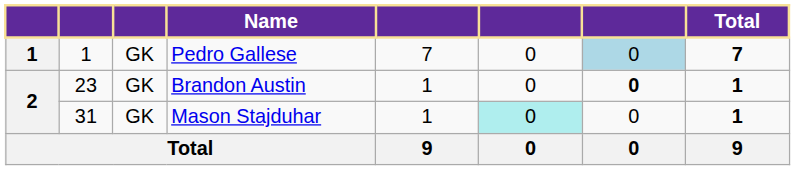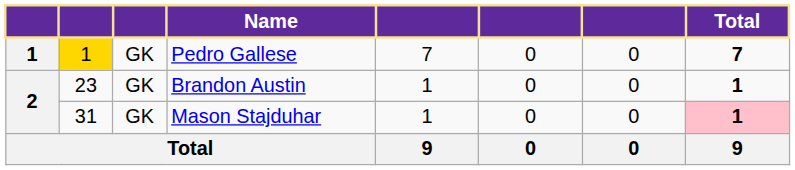(86, 54) no background -> (86, 54) gold background
(634, 54) lightblue background -> (634, 54) no background
(634, 85) bold -> (634, 85) normal
(530, 117) paleturquoise background -> (530, 117) no background
(737, 117) no background -> (737, 117) pink background
